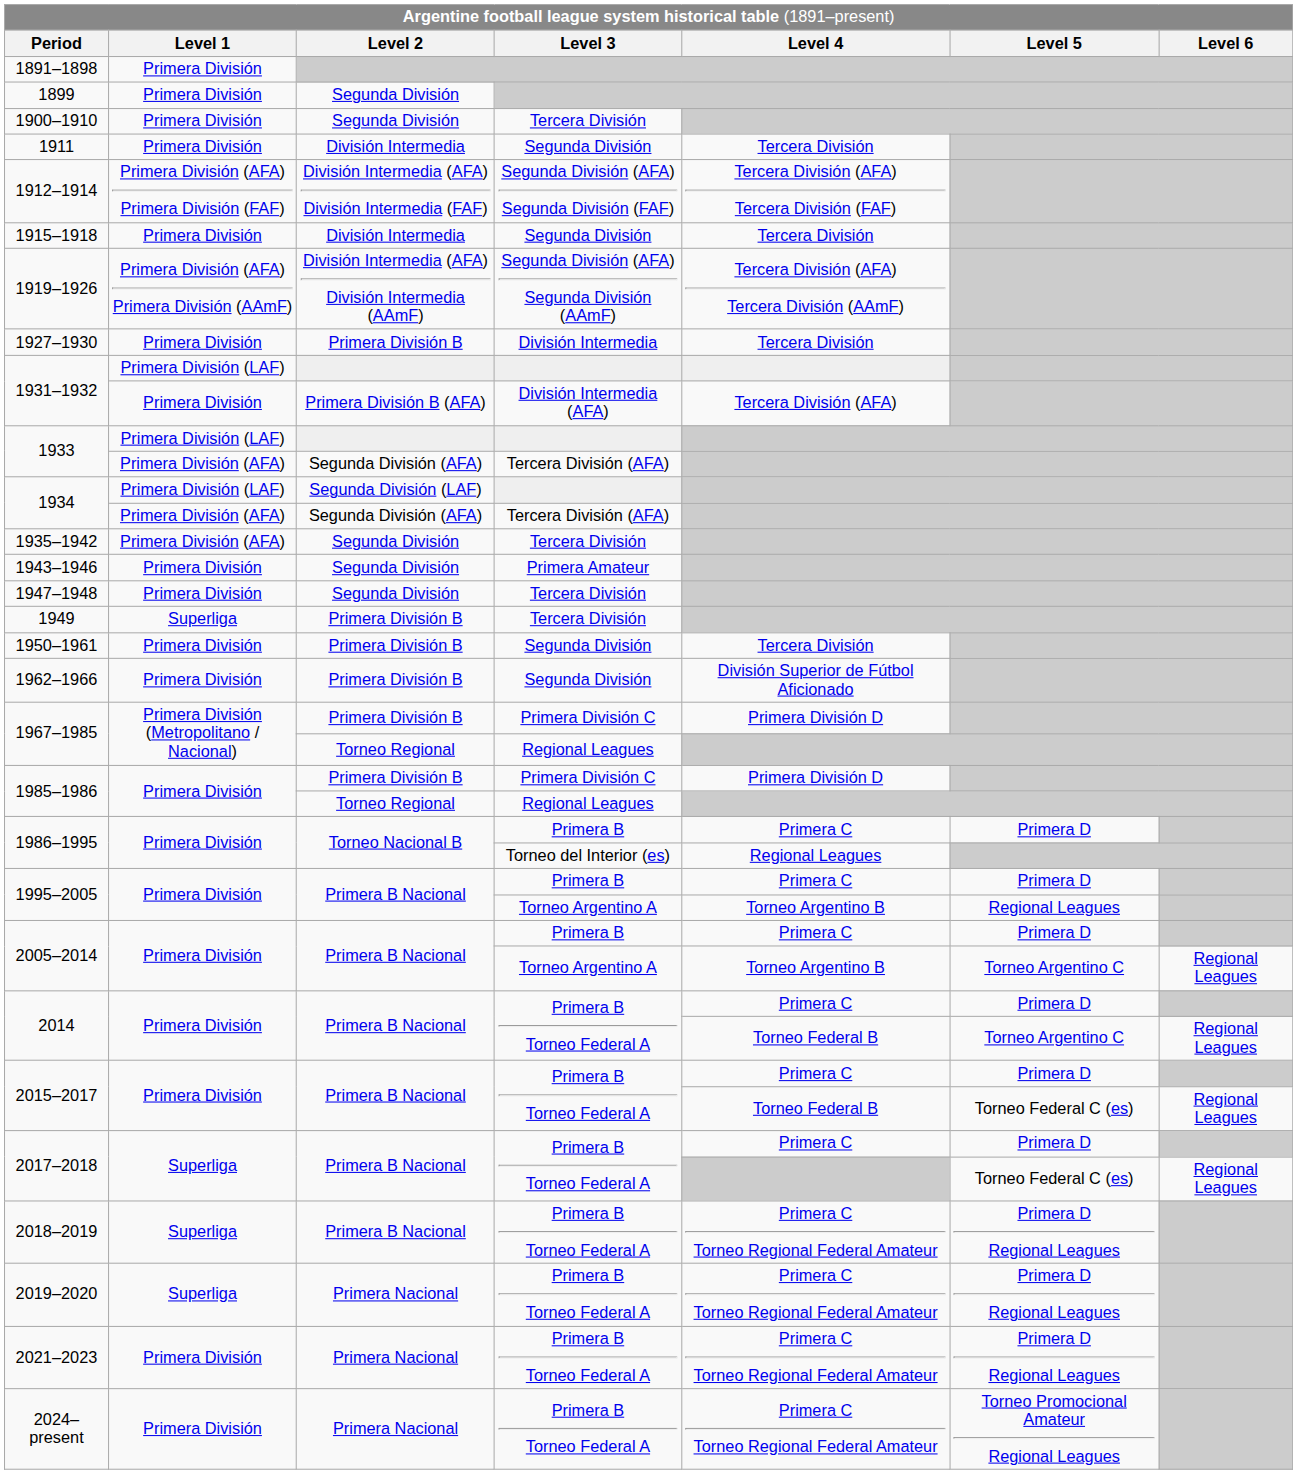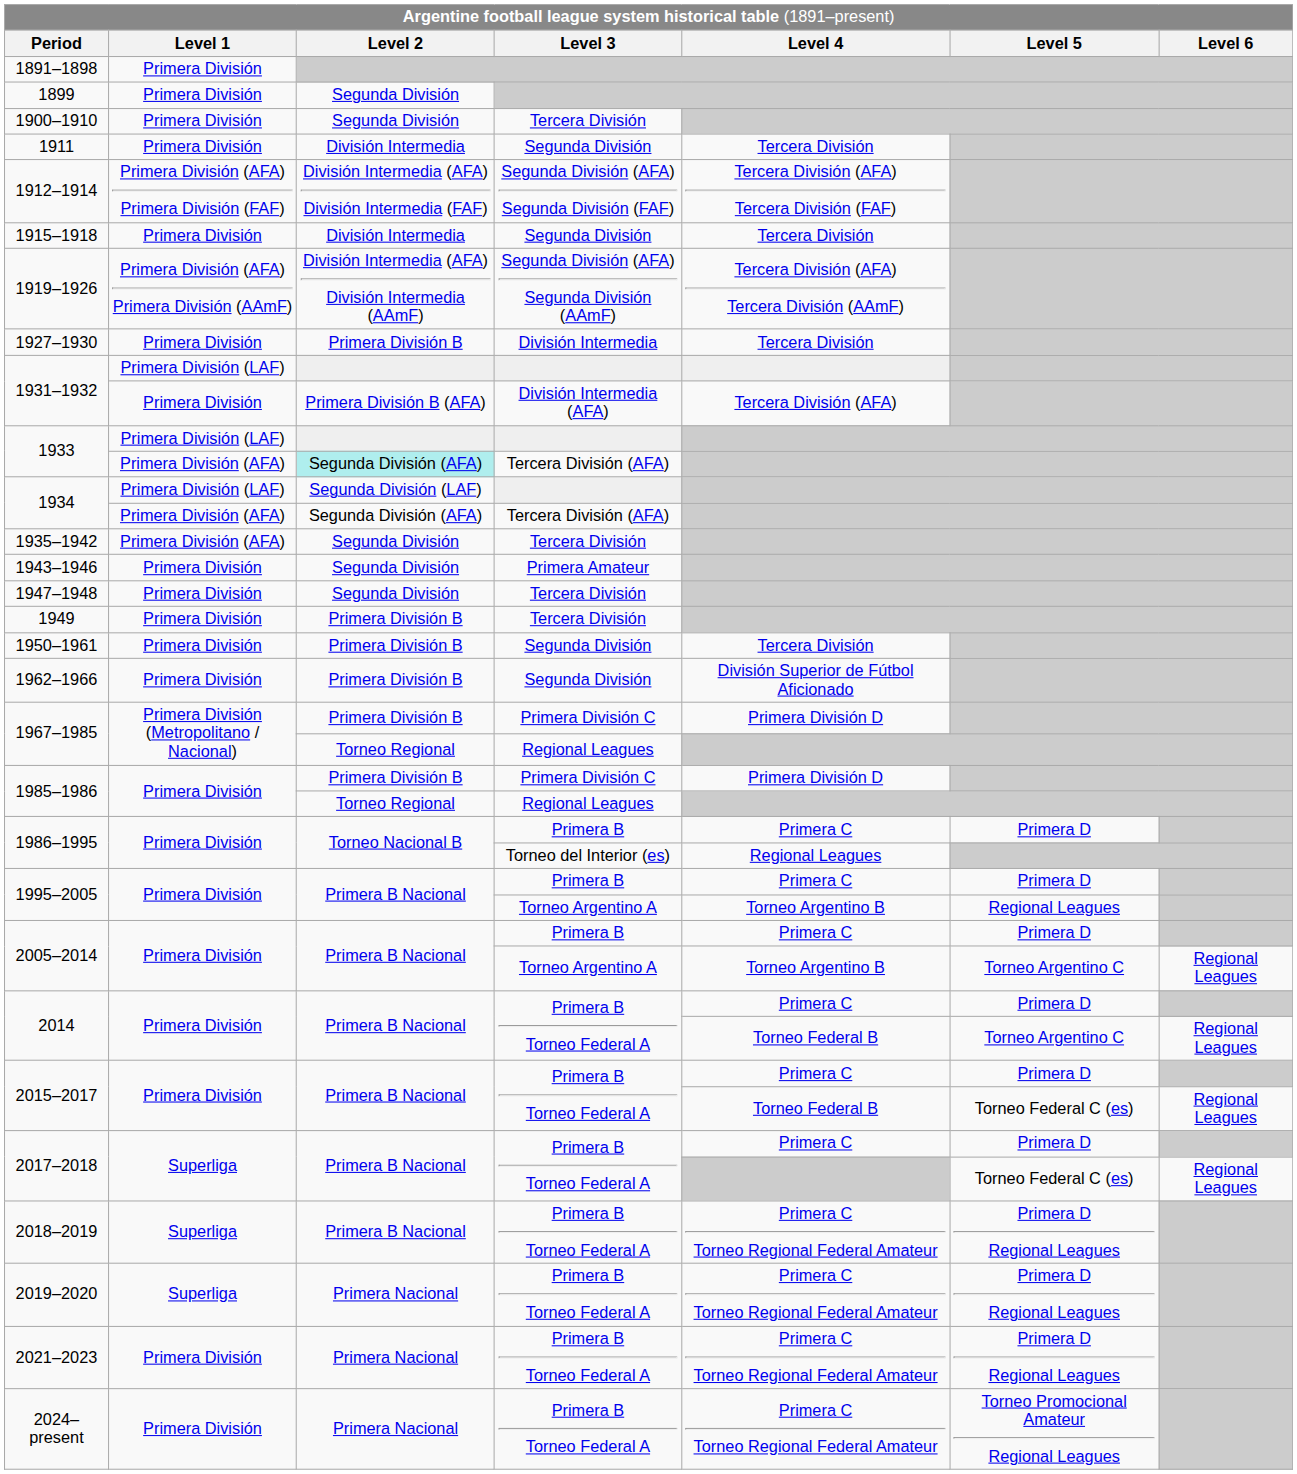(396, 464) no background -> (396, 464) paleturquoise background
(203, 619) Superliga -> (203, 619) Primera División
